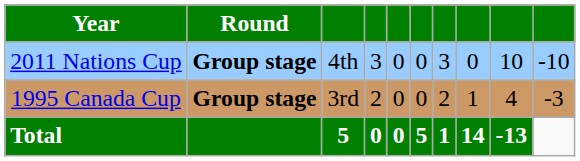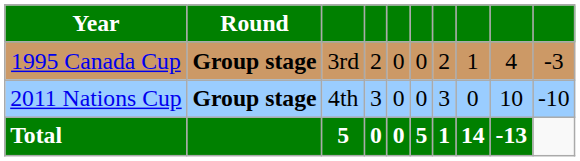rows swapped: (96, 98) <-> (96, 60)
